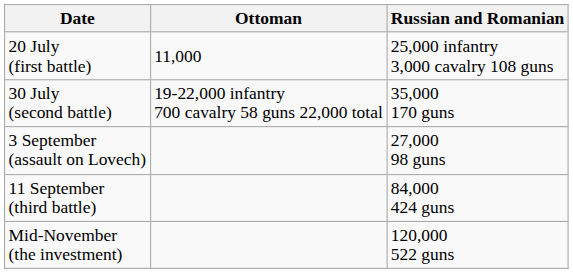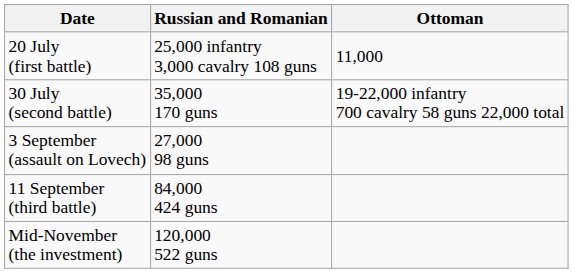columns swapped: (268, 18) <-> (478, 18)
